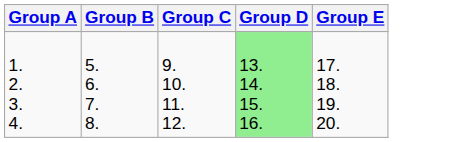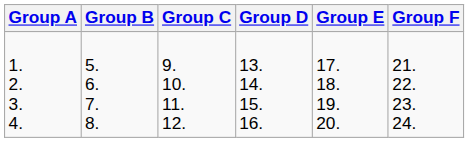+ column: (426, 18)
(251, 94) lightgreen background -> (251, 94) no background
